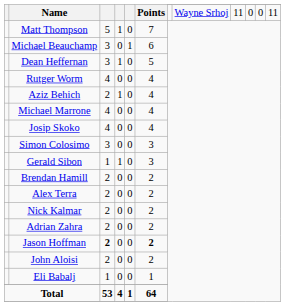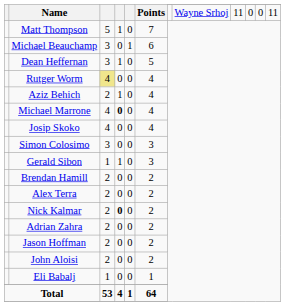(107, 78) no background -> (107, 78) khaki background
(120, 111) normal -> (120, 111) bold
(120, 210) normal -> (120, 210) bold
(107, 243) bold -> (107, 243) normal
(151, 243) bold -> (151, 243) normal
